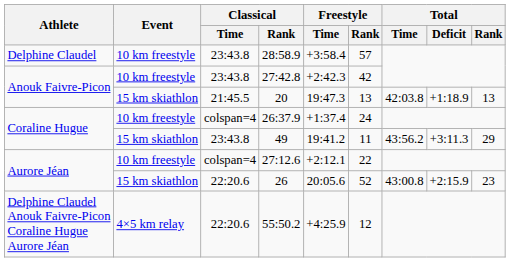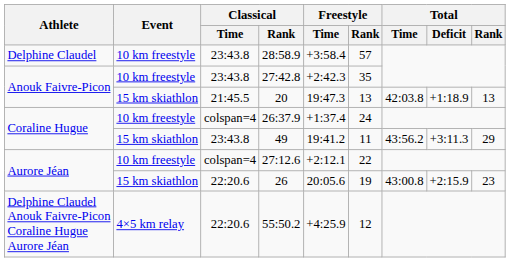(365, 76) 42 -> (365, 76) 35
(365, 181) 52 -> (365, 181) 19
